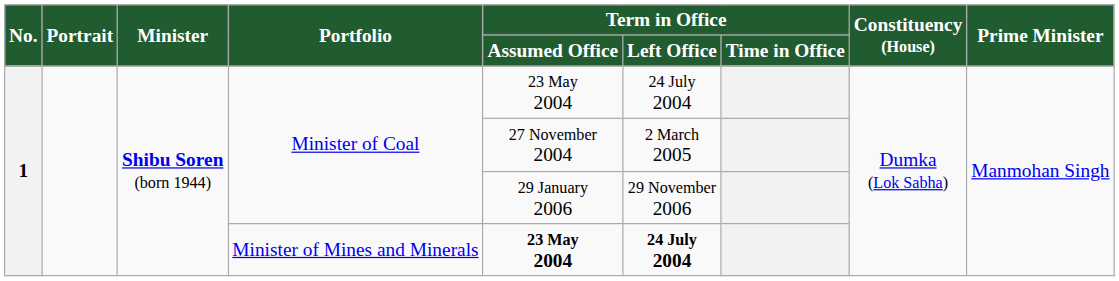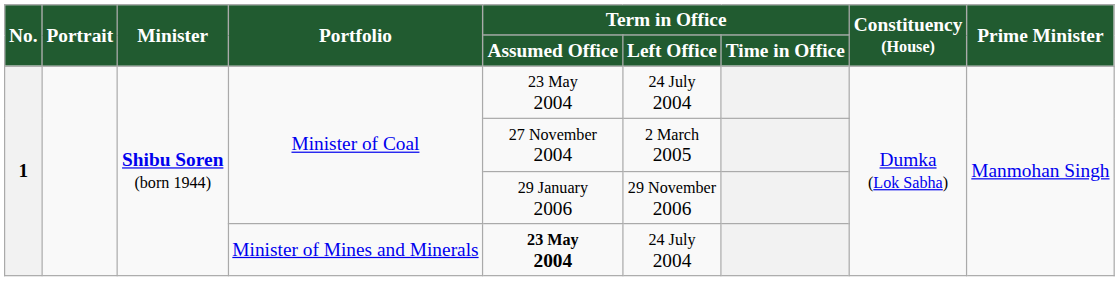(672, 249) bold -> (672, 250) normal
